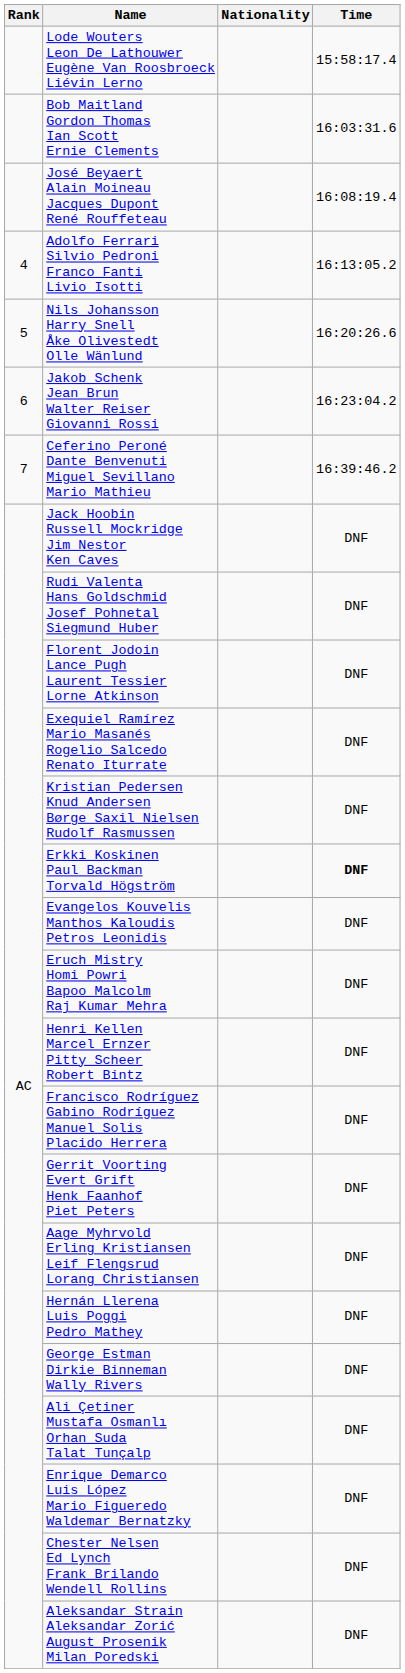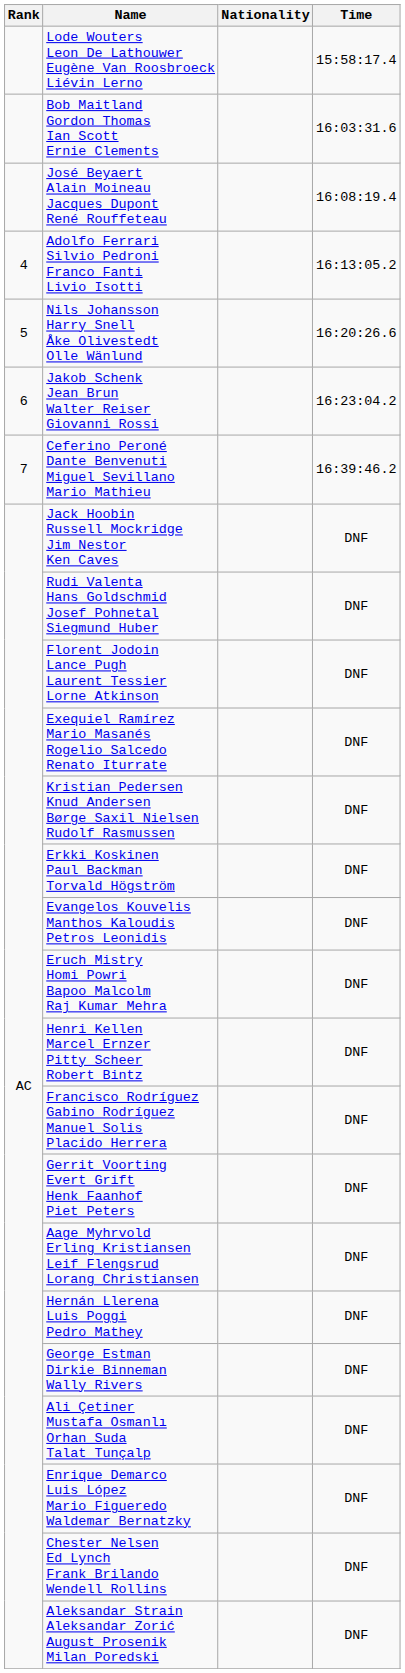(356, 871) bold -> (356, 871) normal
